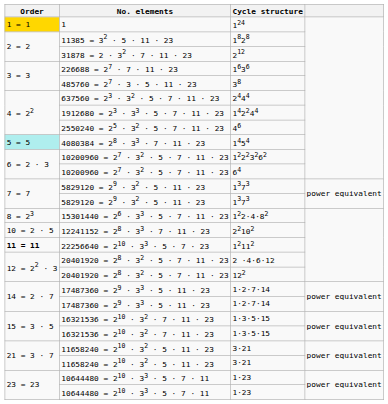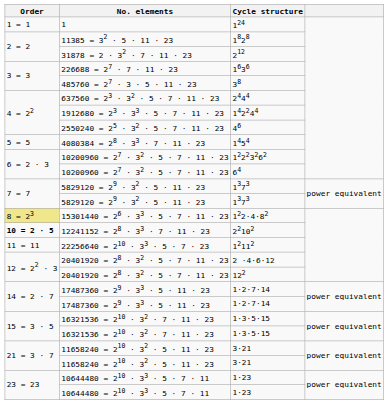(18, 24) gold background -> (18, 24) no background
(18, 142) paleturquoise background -> (18, 142) no background
(20, 216) no background -> (20, 216) khaki background
(30, 230) normal -> (30, 230) bold
(23, 245) bold -> (23, 245) normal
